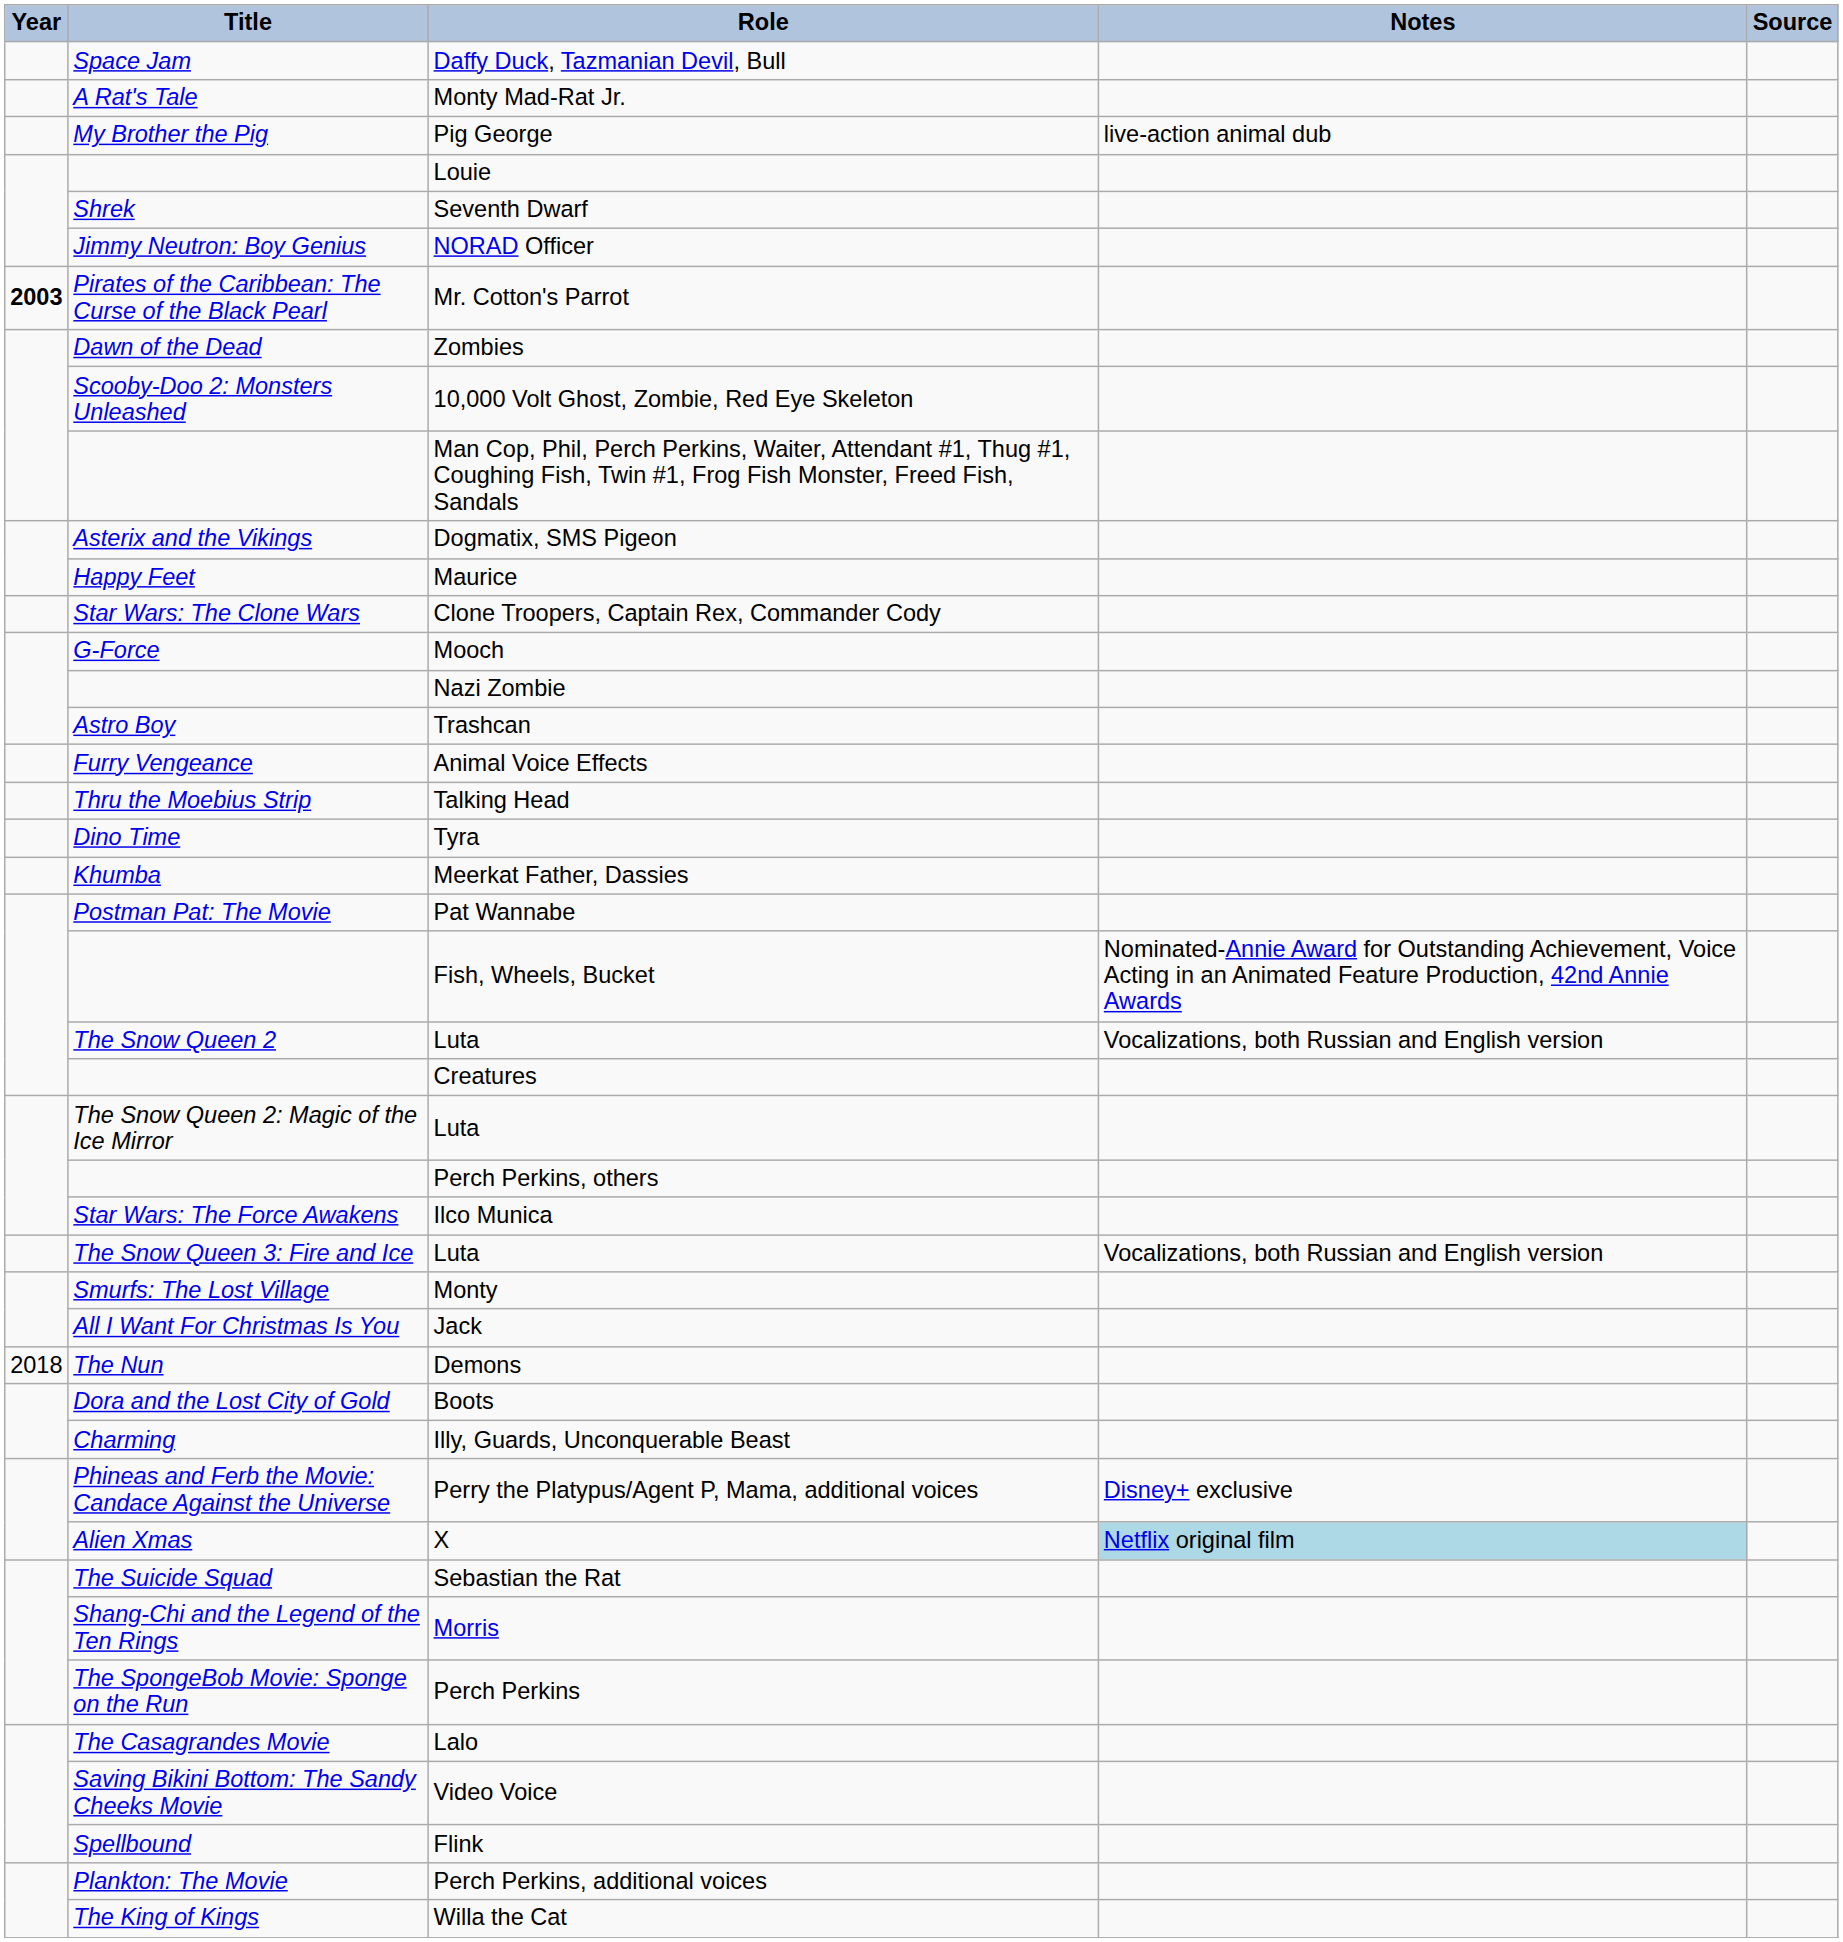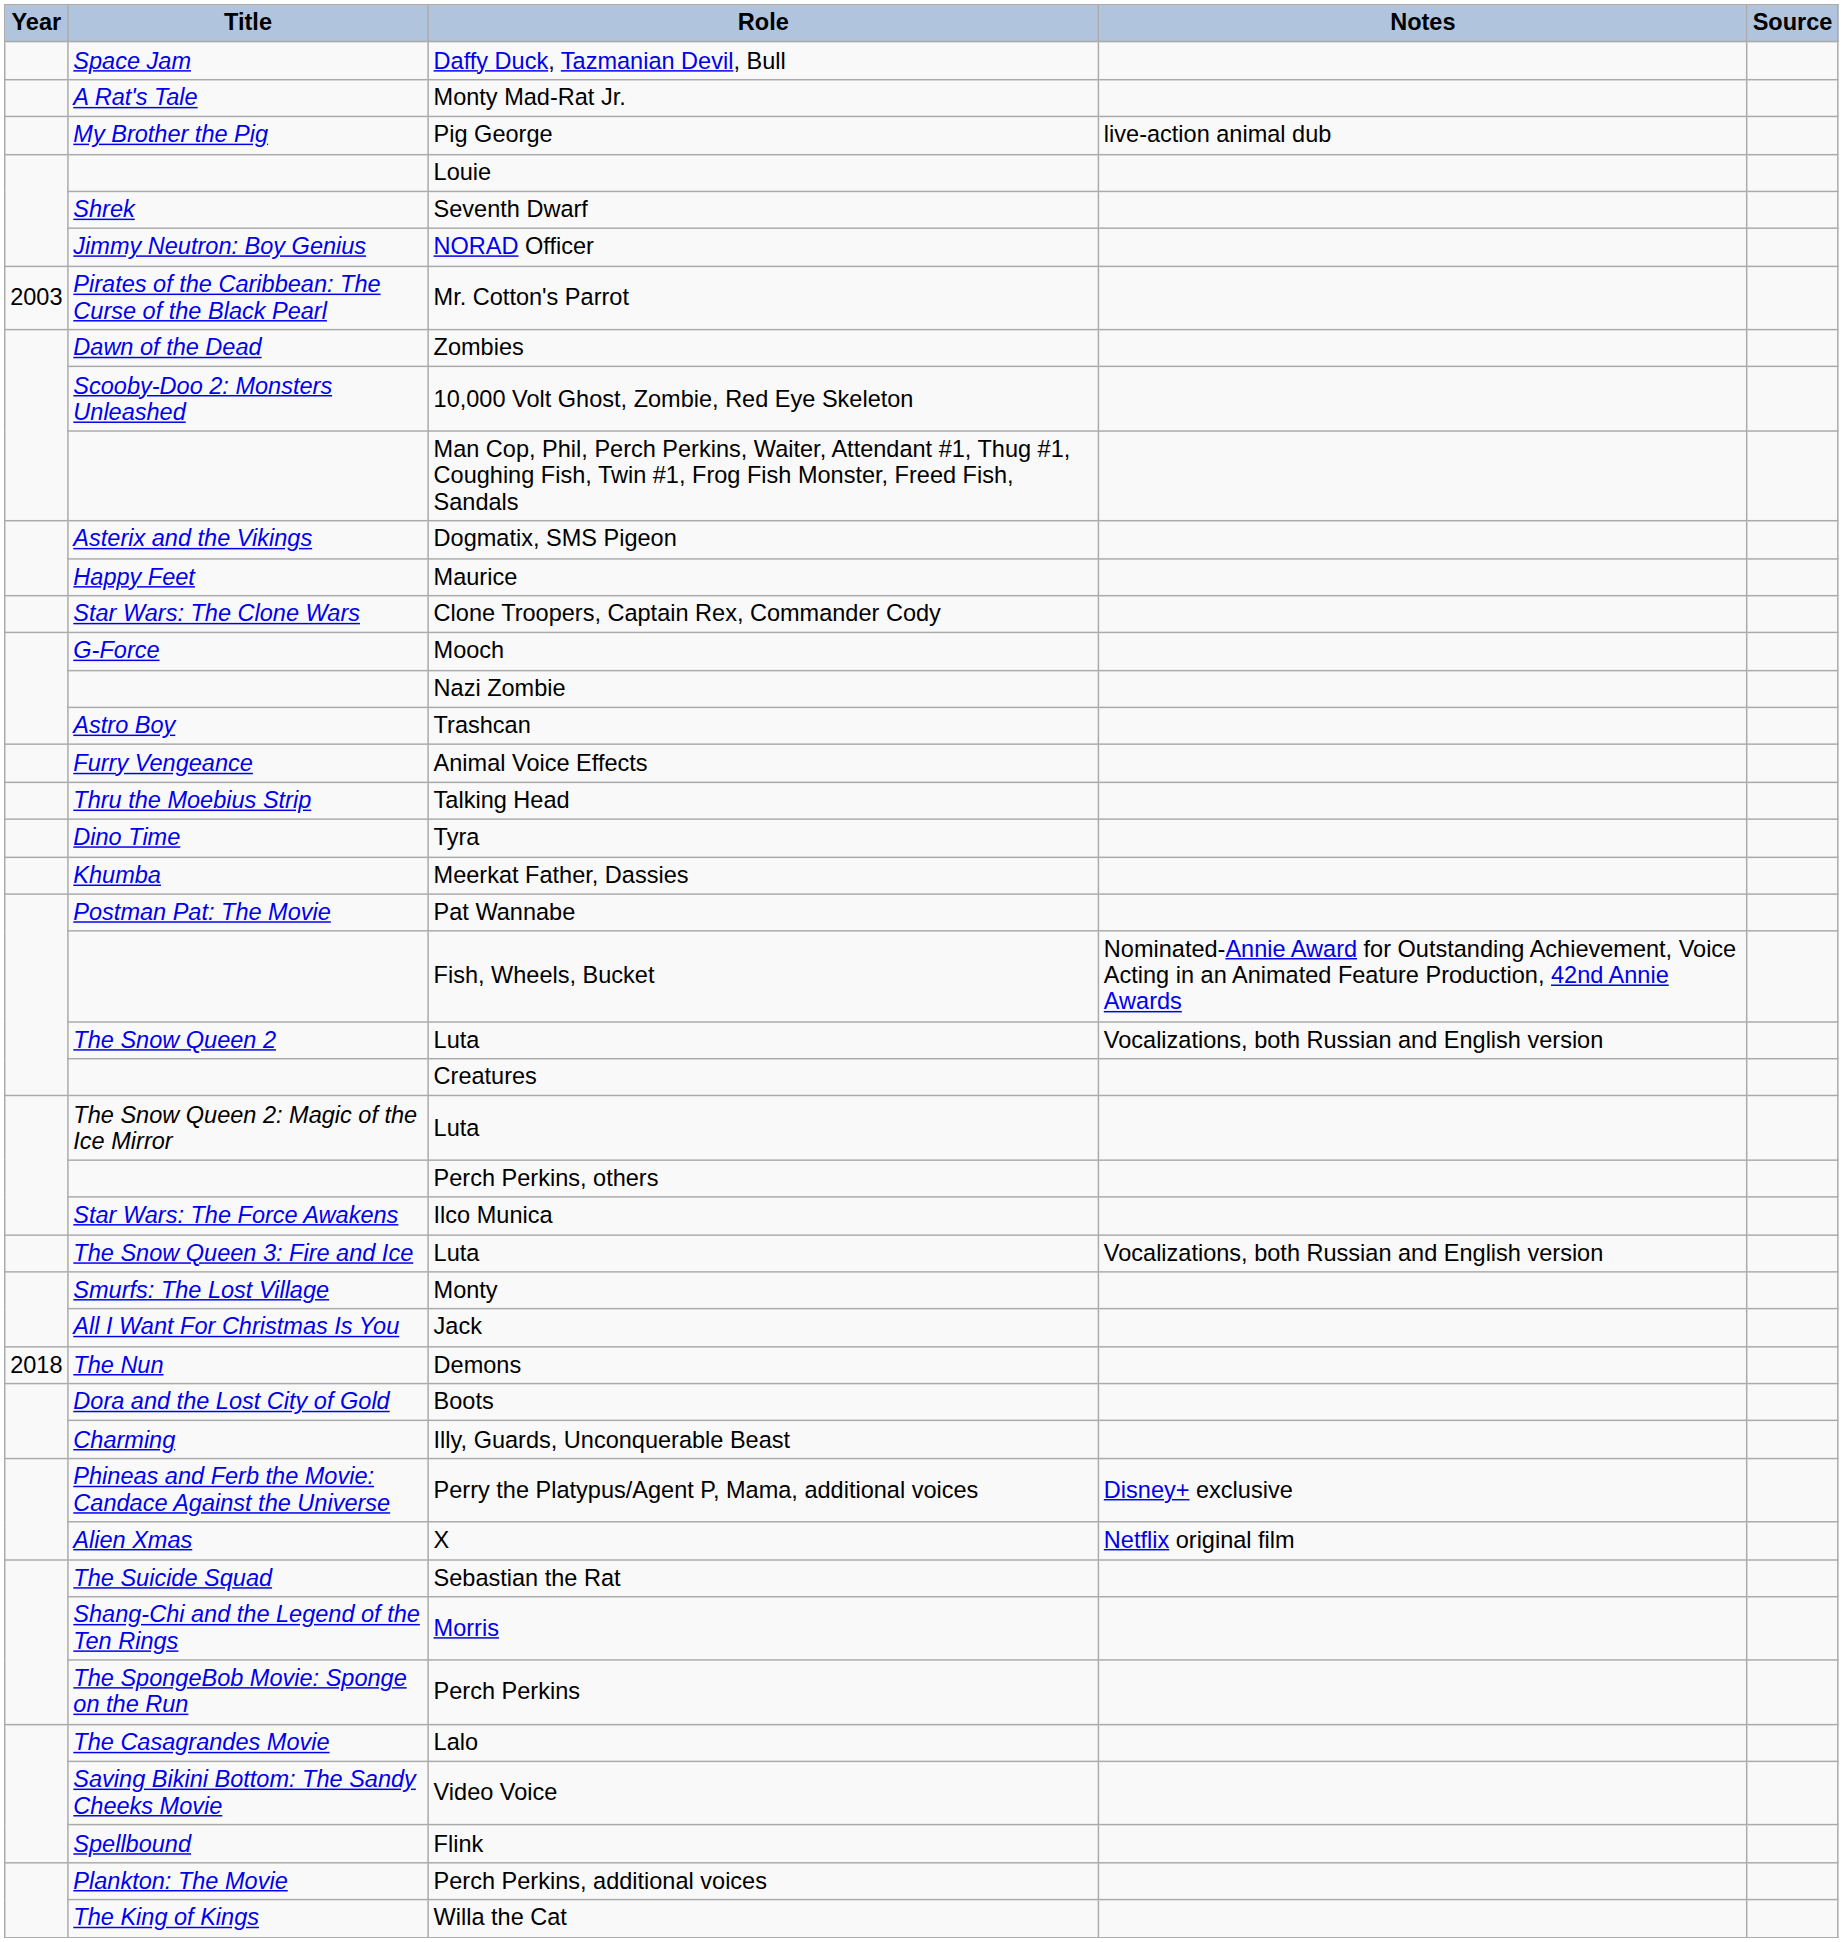(36, 297) bold -> (36, 297) normal
(1199, 1540) lightblue background -> (1199, 1540) no background
